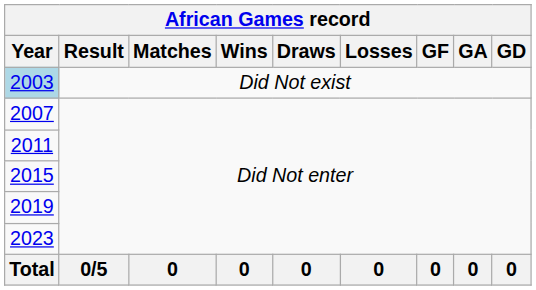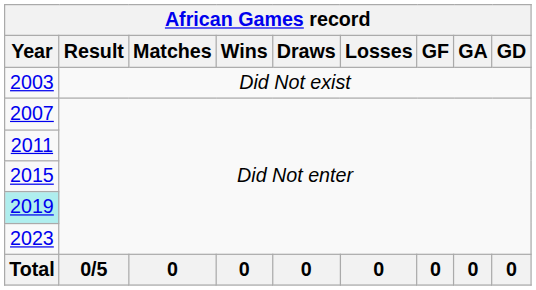(32, 82) lightblue background -> (32, 82) no background
(32, 207) no background -> (32, 207) paleturquoise background
